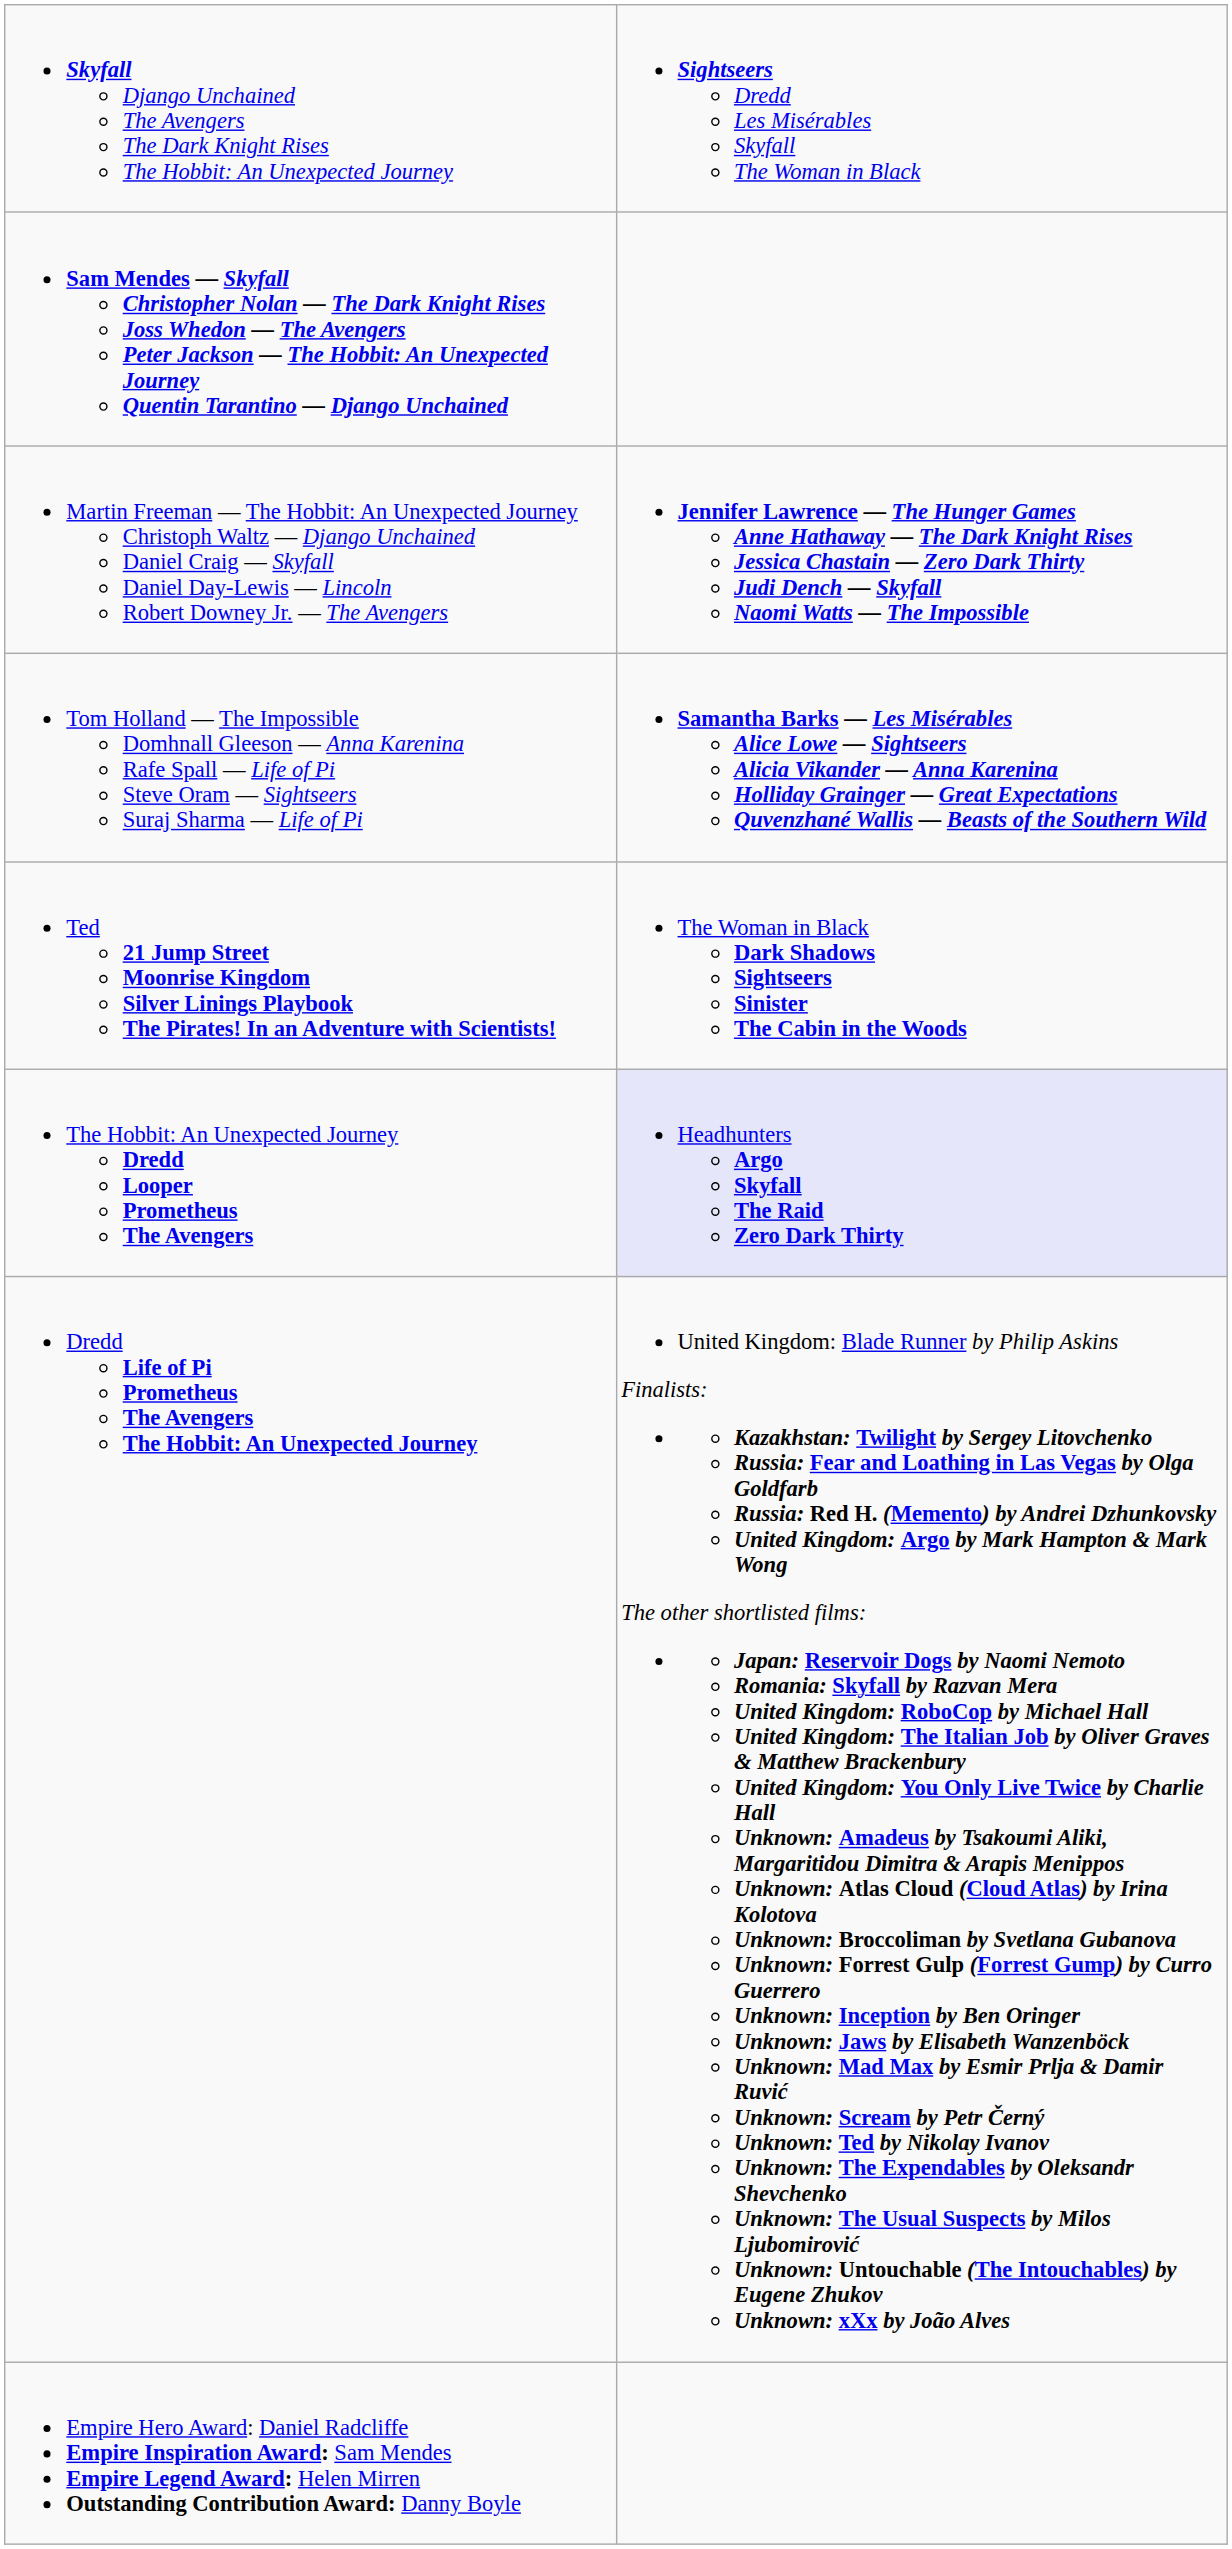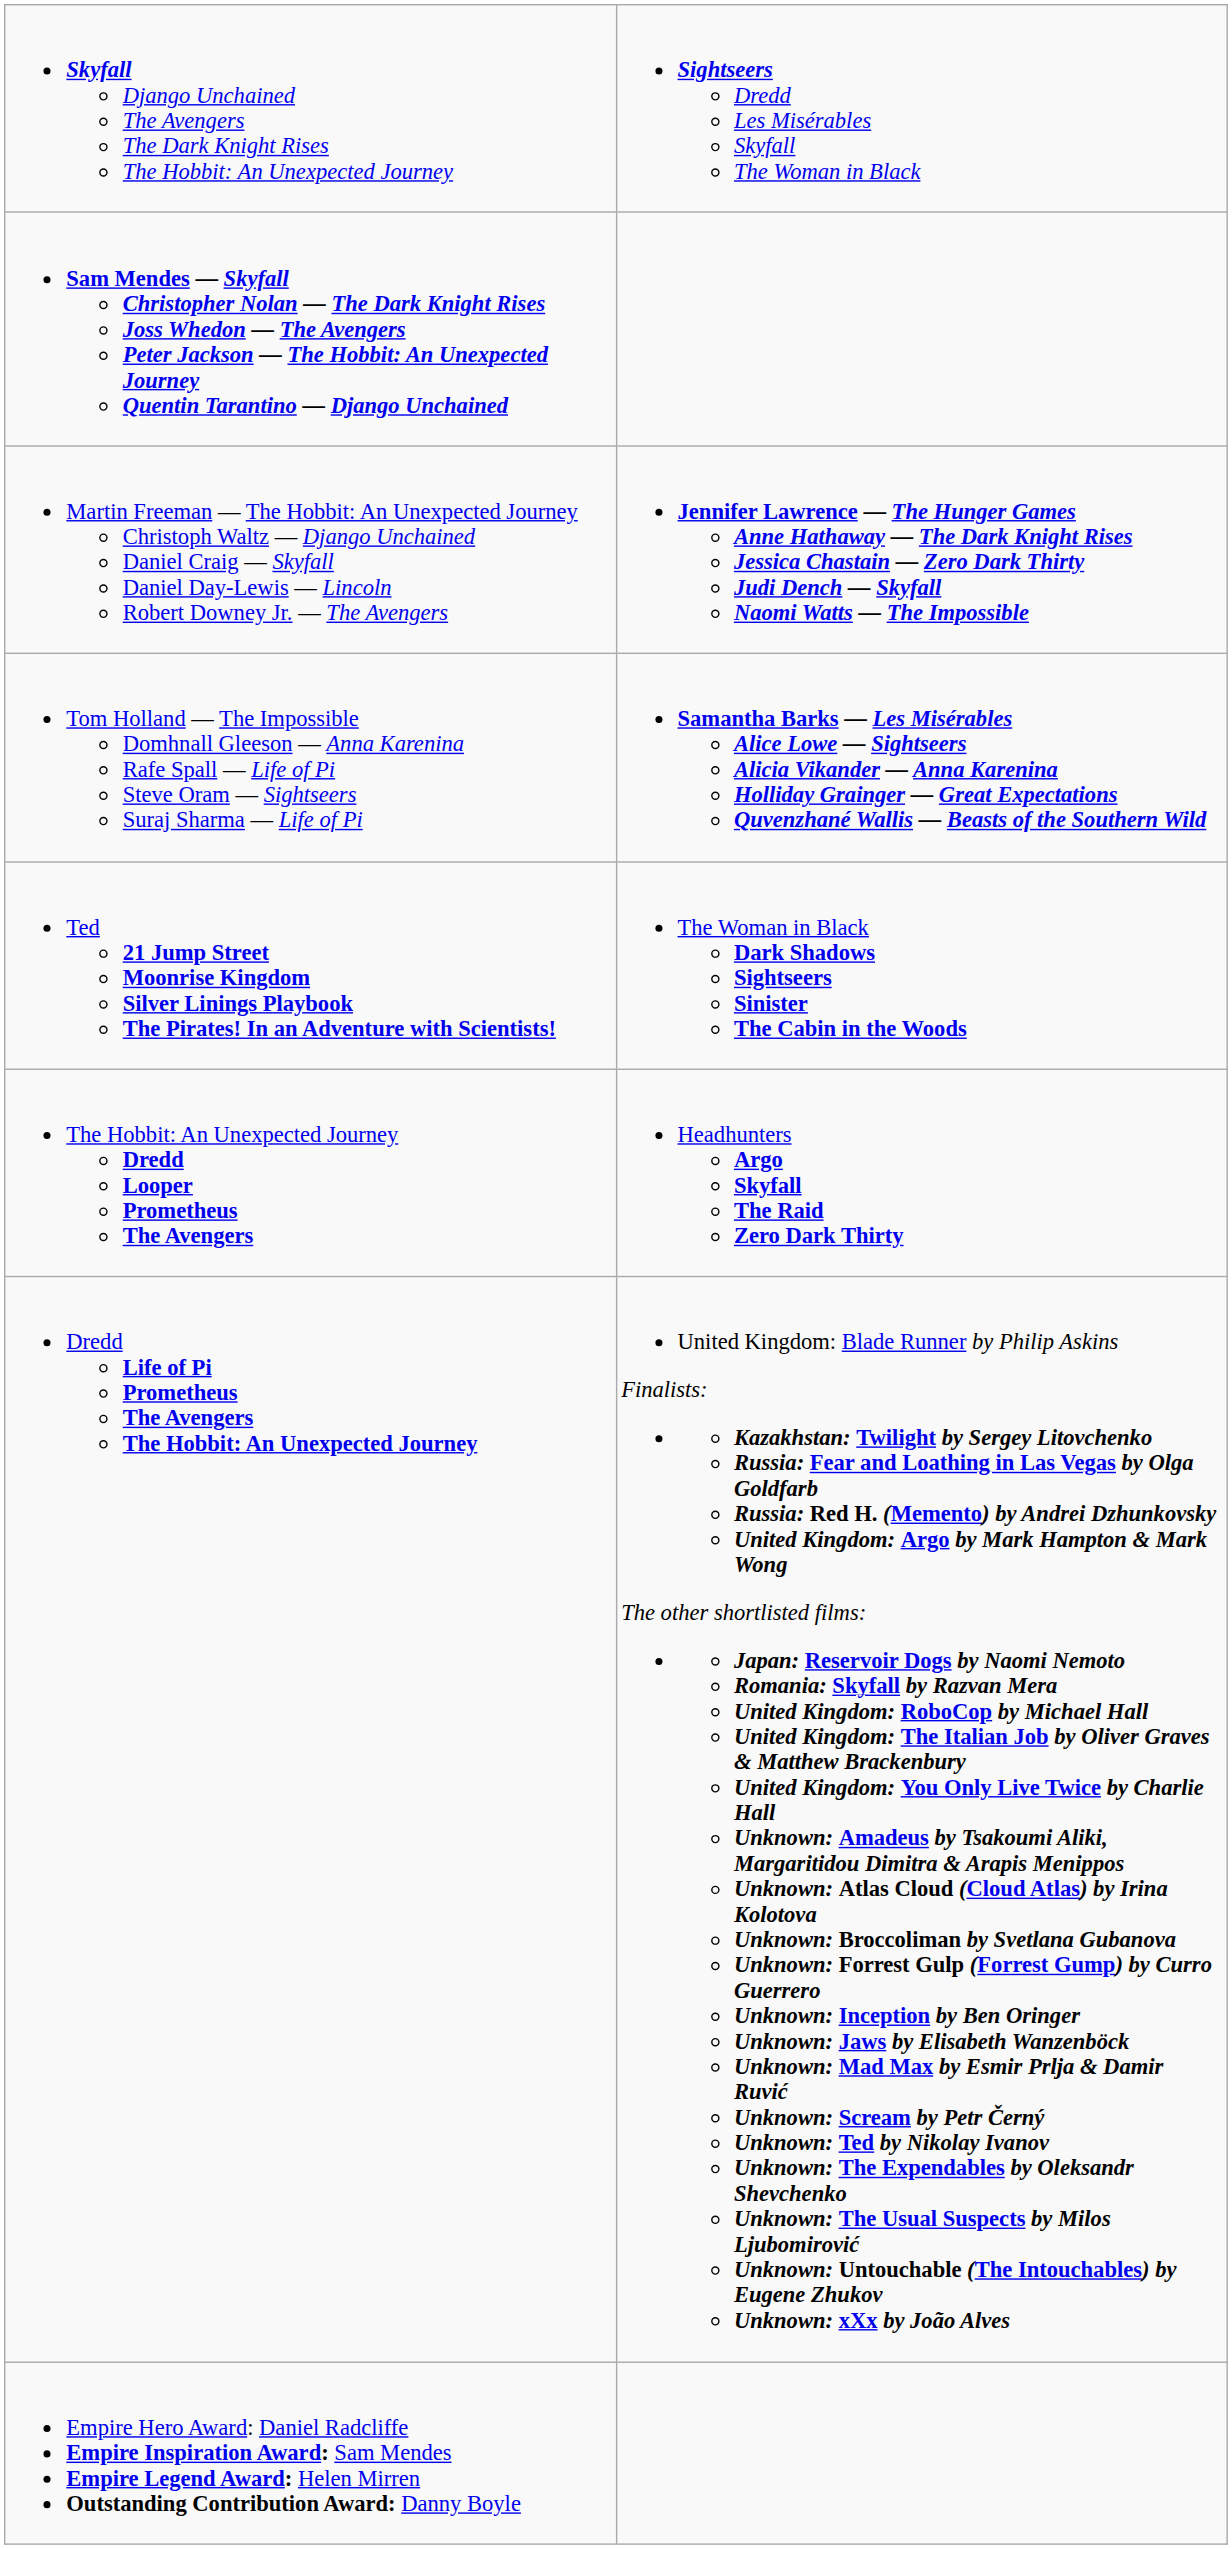(922, 1186) lavender background -> (922, 1186) no background
